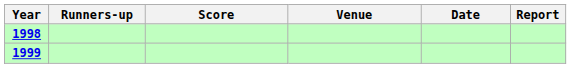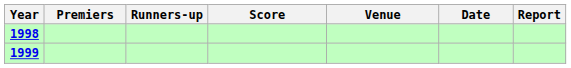+ column: (85, 14)
